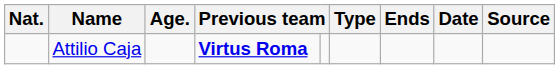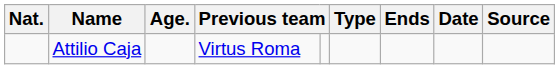(253, 48) bold -> (249, 48) normal
